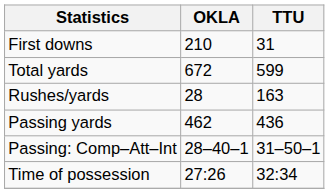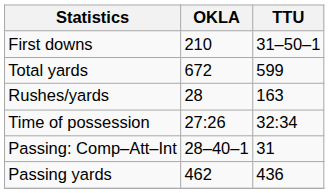(265, 44) 31 -> (288, 44) 31–50–1
rows swapped: (60, 122) <-> (79, 174)
(288, 148) 31–50–1 -> (265, 148) 31
